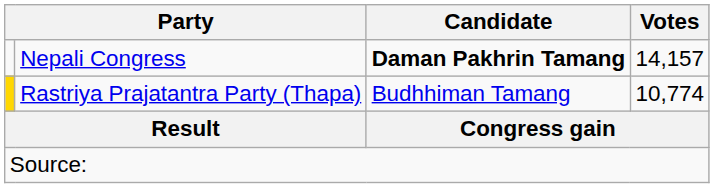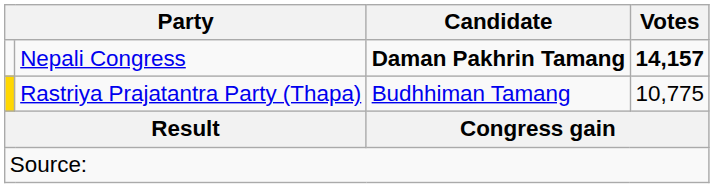(670, 57) normal -> (670, 57) bold
(670, 93) 10,774 -> (670, 93) 10,775
